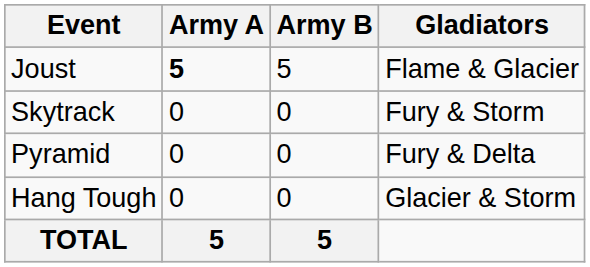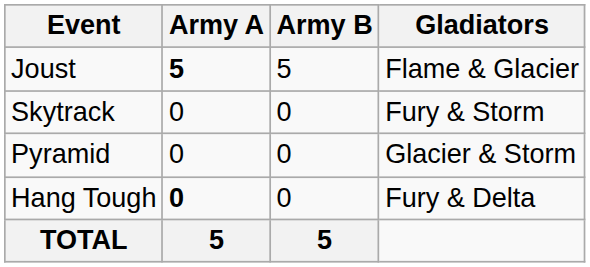(460, 154) Fury & Delta -> (481, 154) Glacier & Storm
(176, 197) normal -> (176, 197) bold
(481, 197) Glacier & Storm -> (460, 197) Fury & Delta
